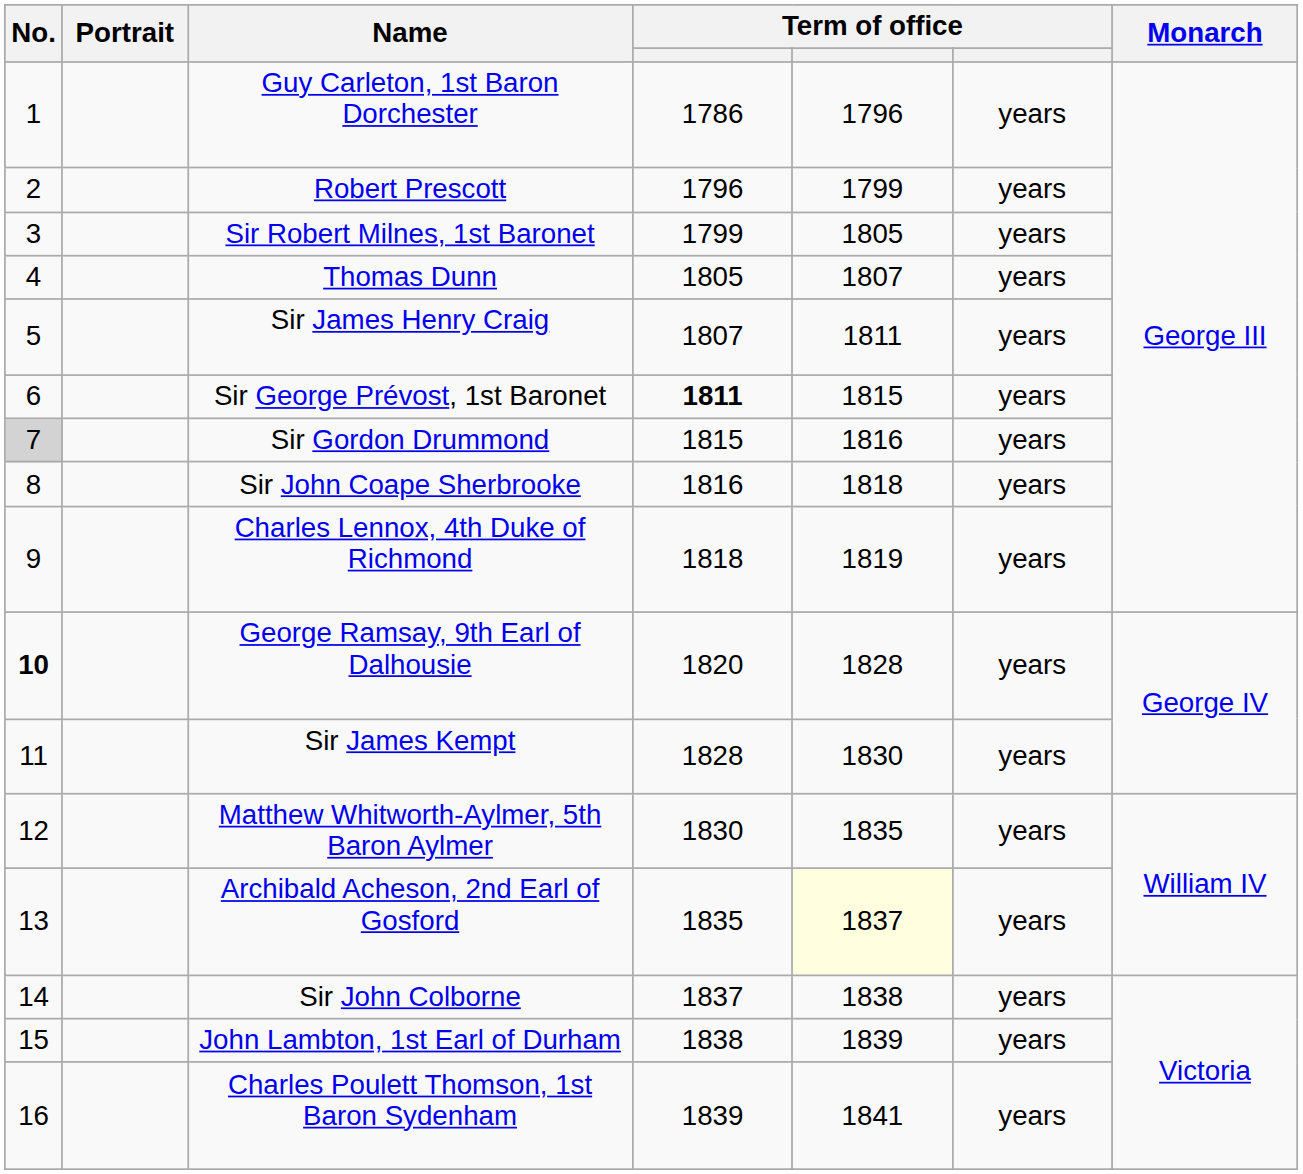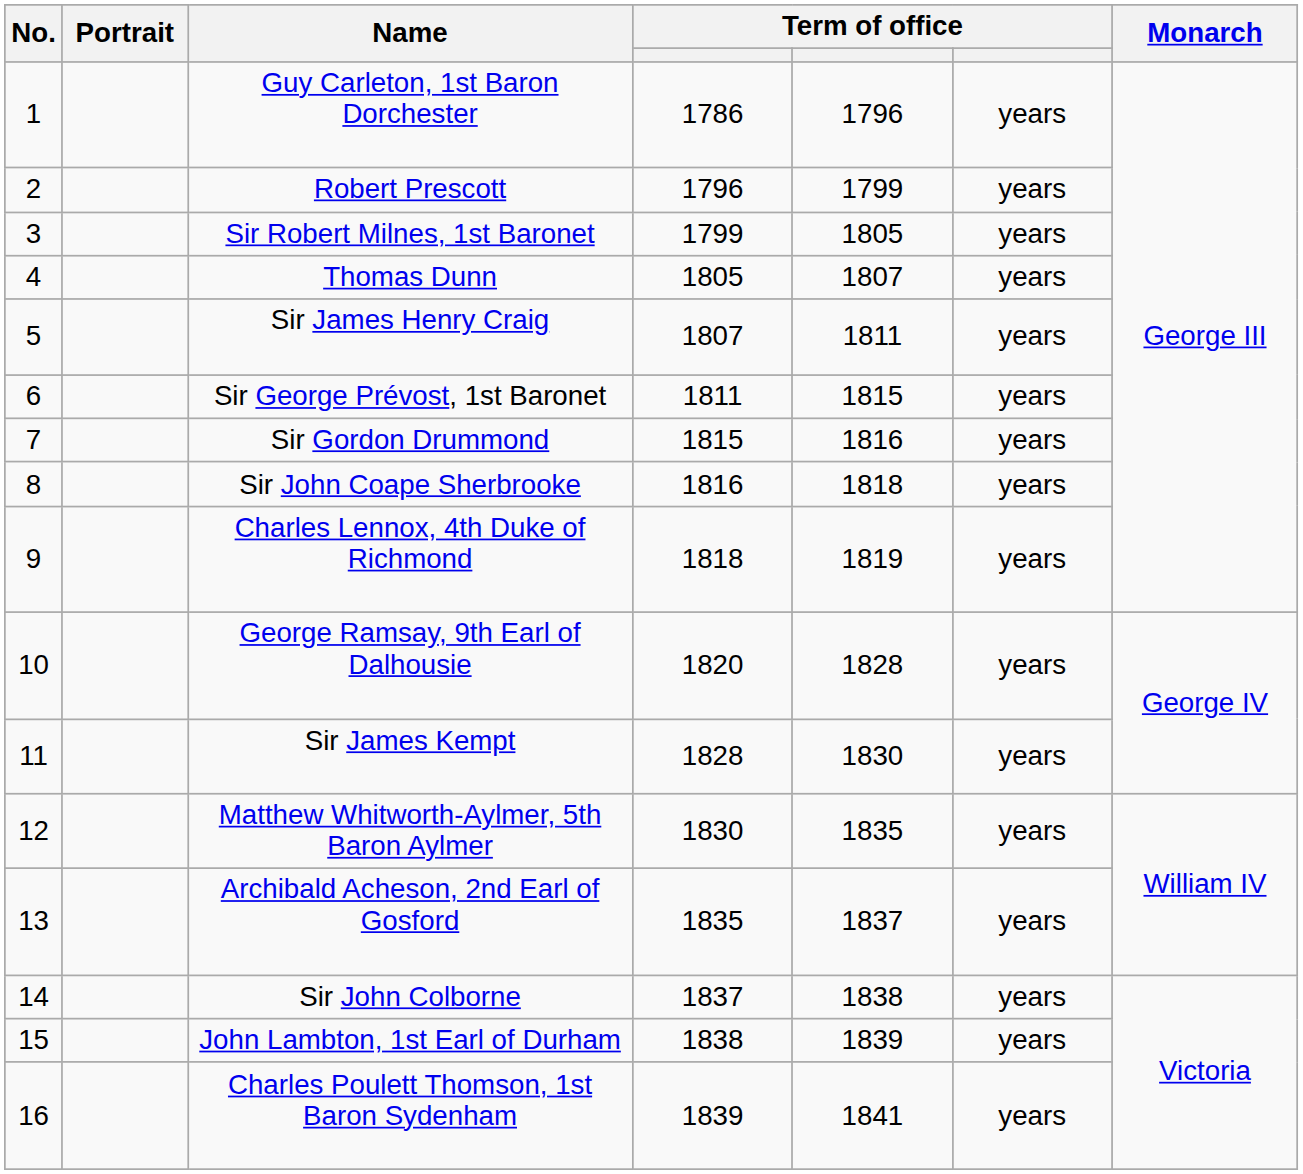(713, 396) bold -> (713, 396) normal
(34, 439) lightgrey background -> (34, 439) no background
(34, 665) bold -> (34, 665) normal
(872, 921) lightyellow background -> (872, 921) no background
